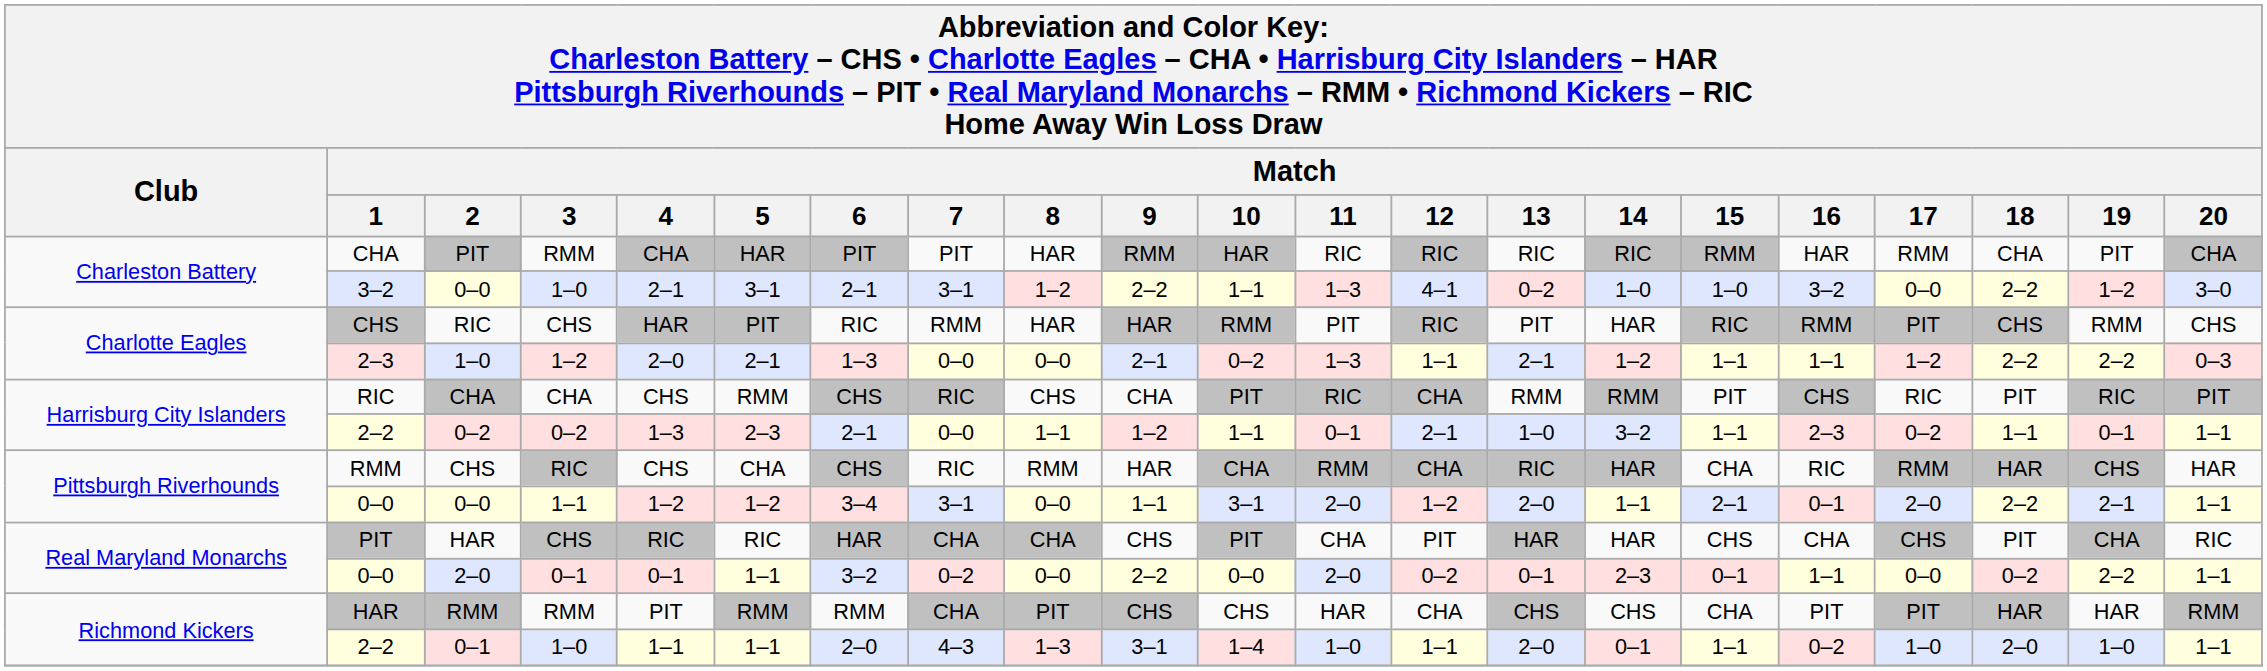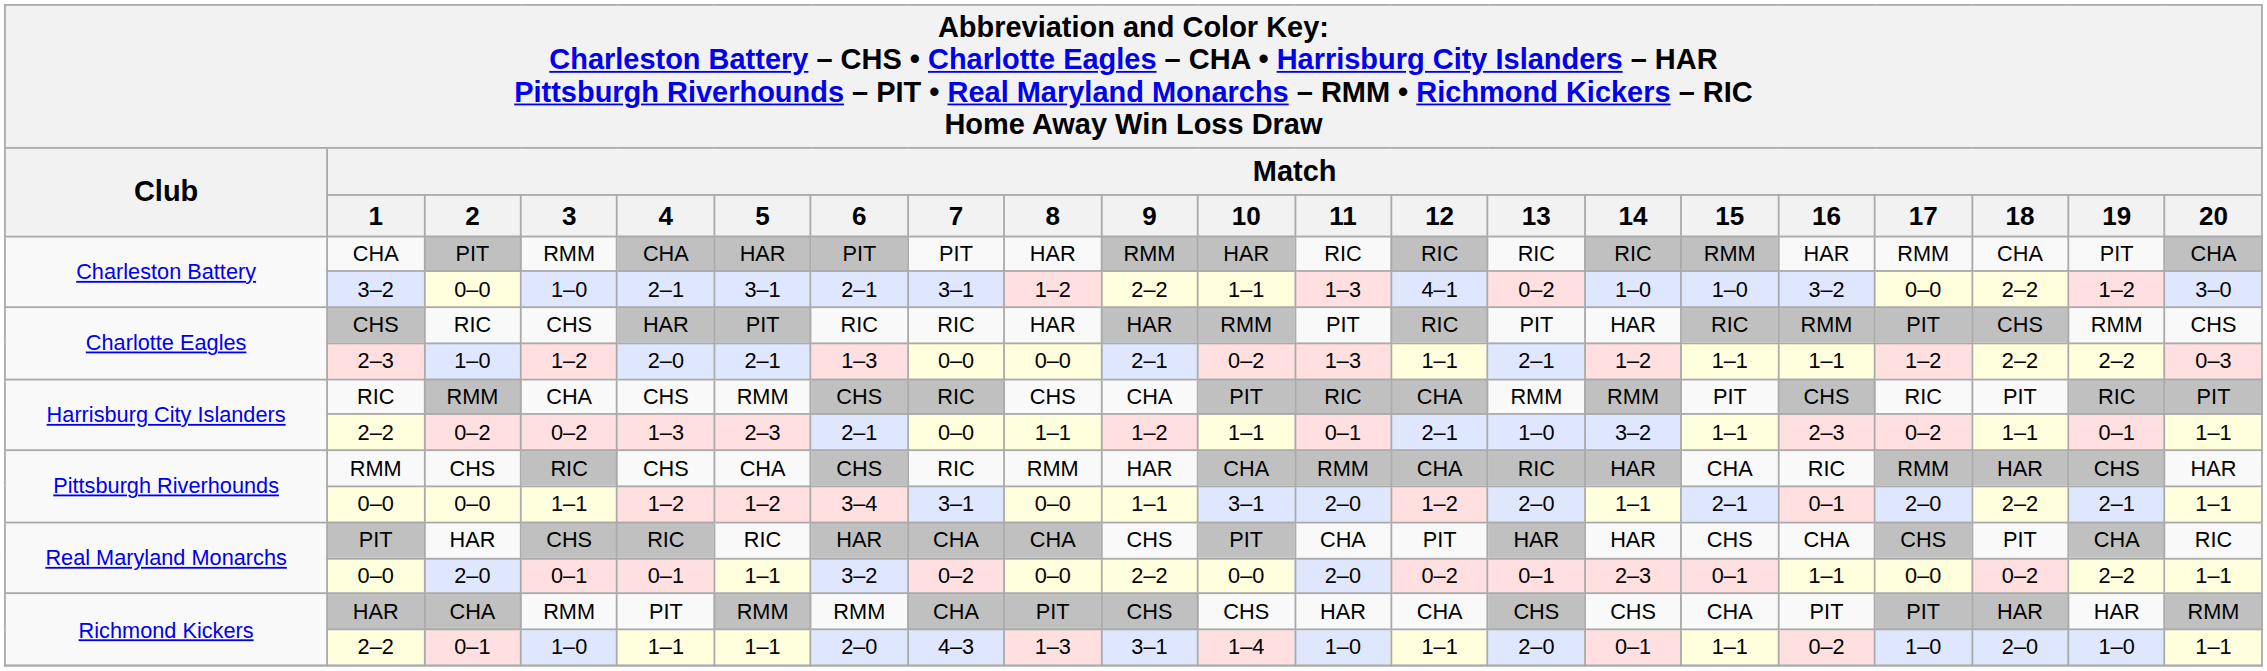(956, 325) RMM -> (956, 325) RIC
(472, 397) CHA -> (472, 397) RMM
(472, 612) RMM -> (472, 612) CHA
